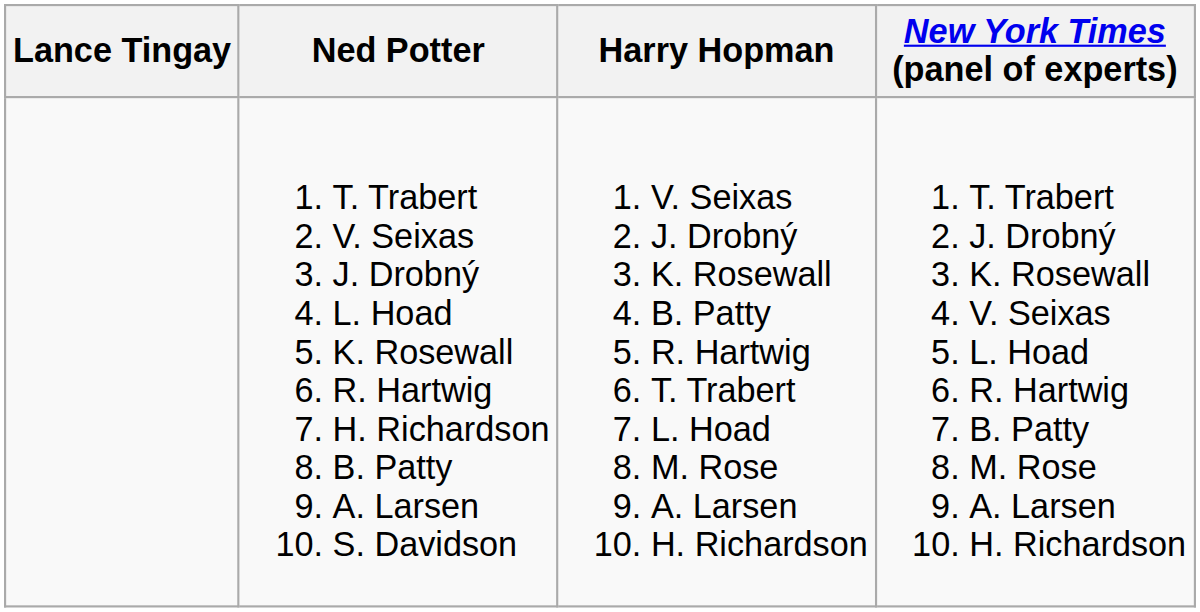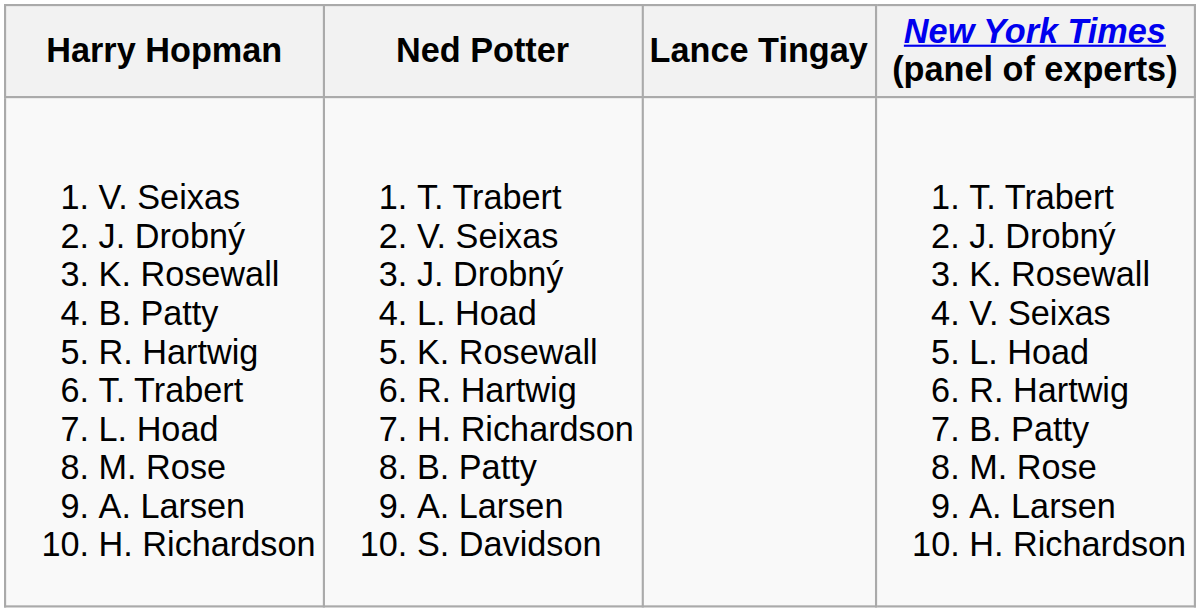columns swapped: (717, 50) <-> (122, 50)
